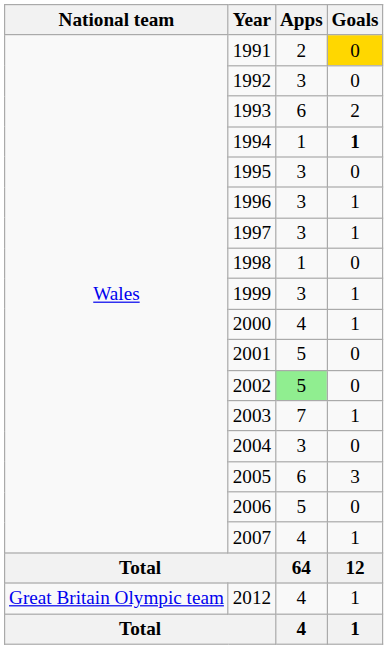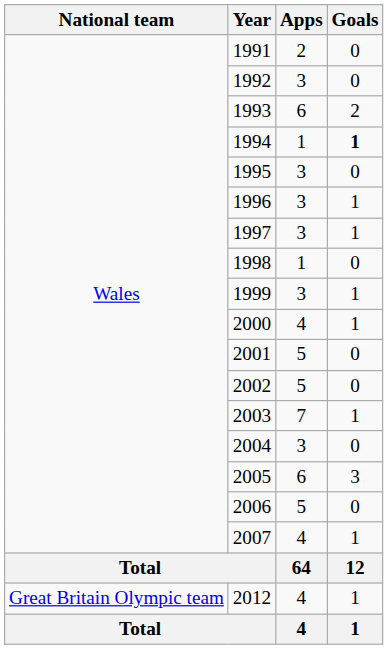(355, 50) gold background -> (355, 50) no background
(301, 385) lightgreen background -> (301, 385) no background
